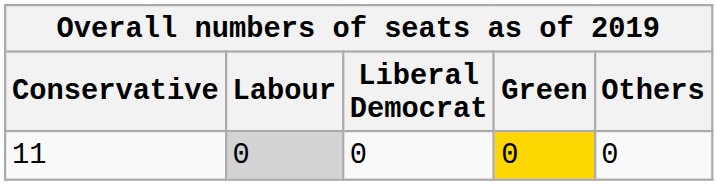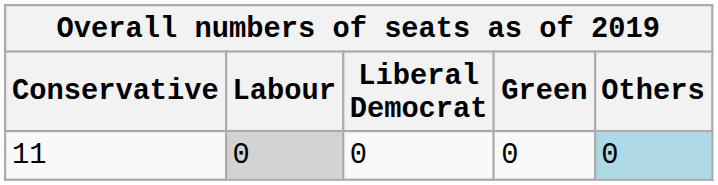(510, 155) gold background -> (510, 155) no background
(610, 155) no background -> (610, 155) lightblue background
